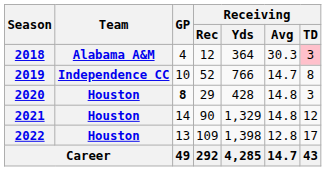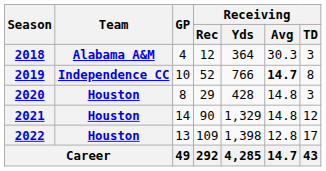(310, 55) pink background -> (310, 55) no background
(282, 75) normal -> (282, 75) bold
(183, 95) bold -> (183, 95) normal
